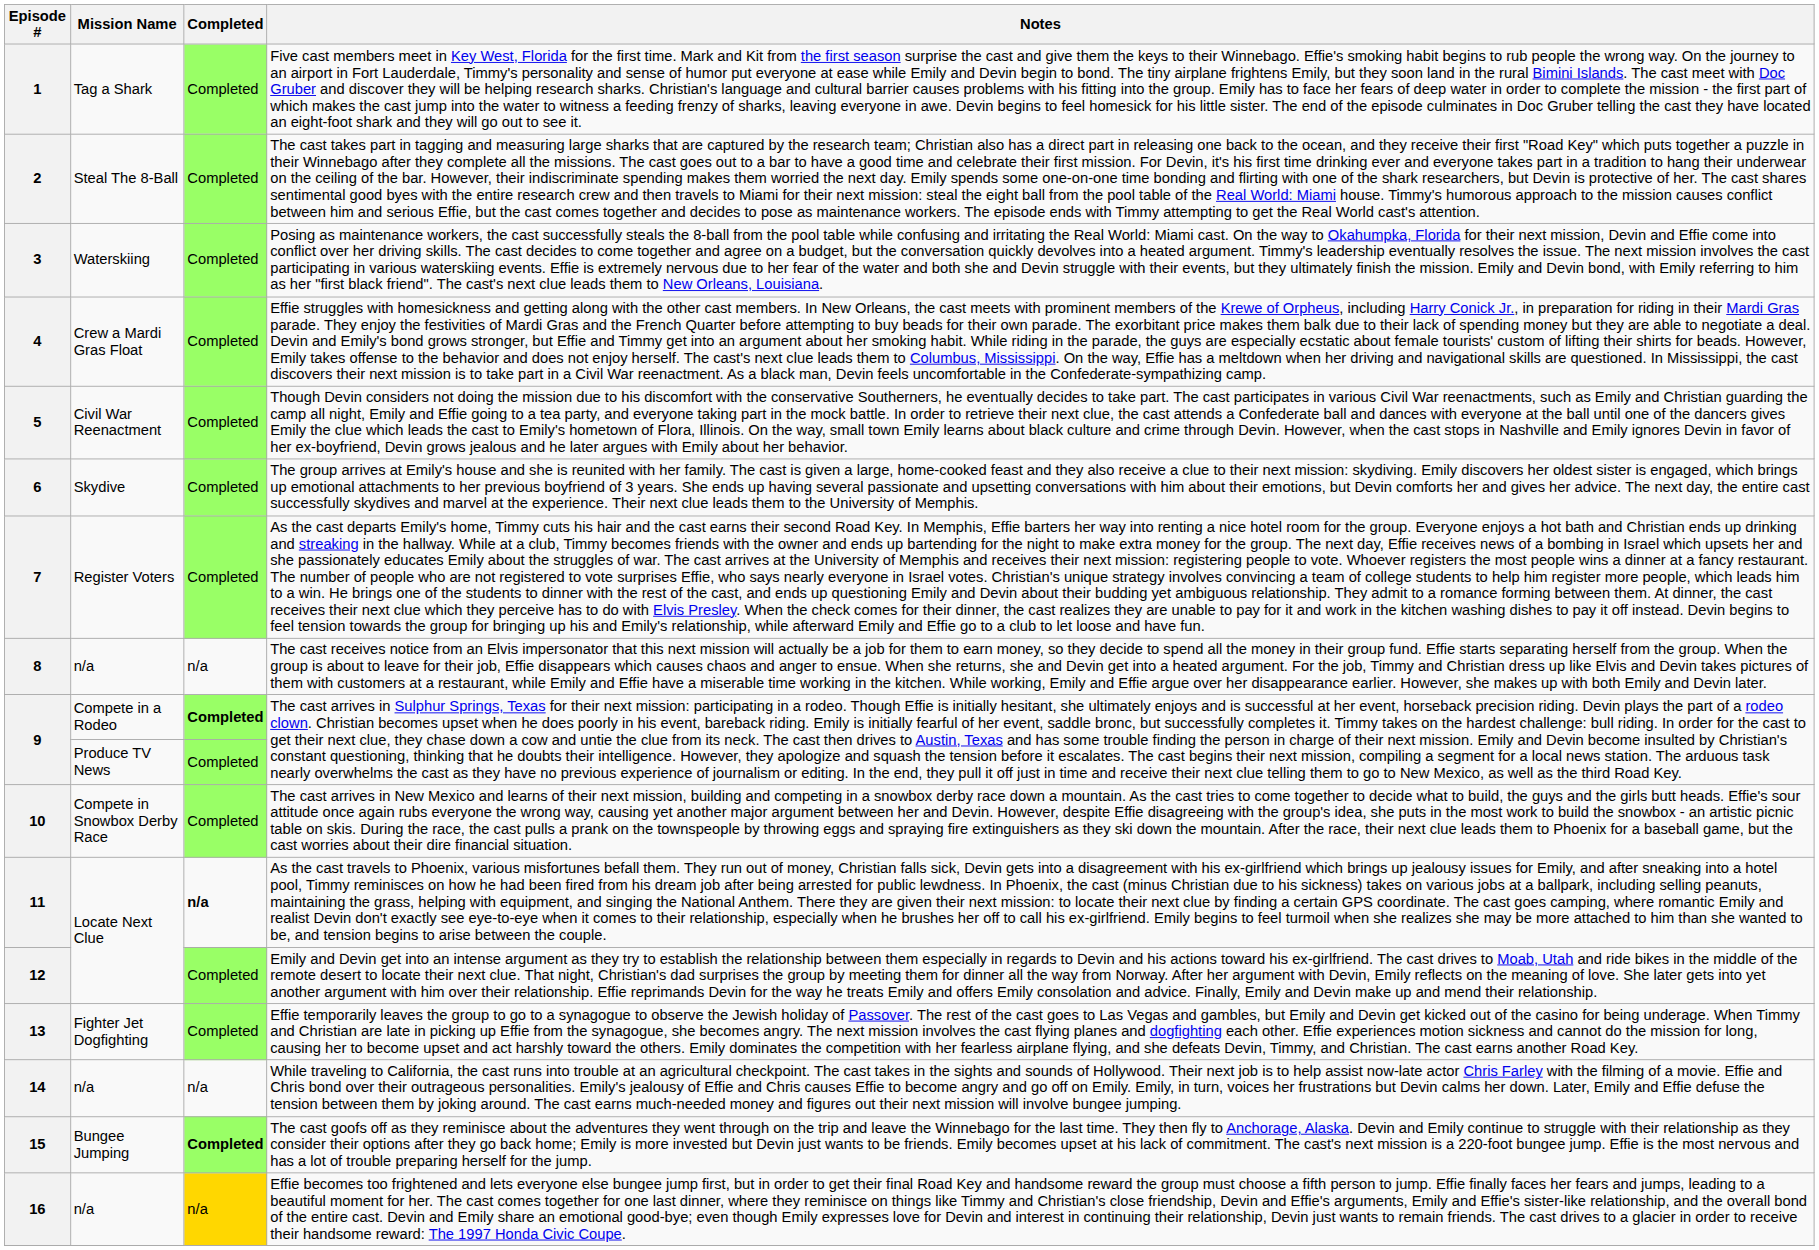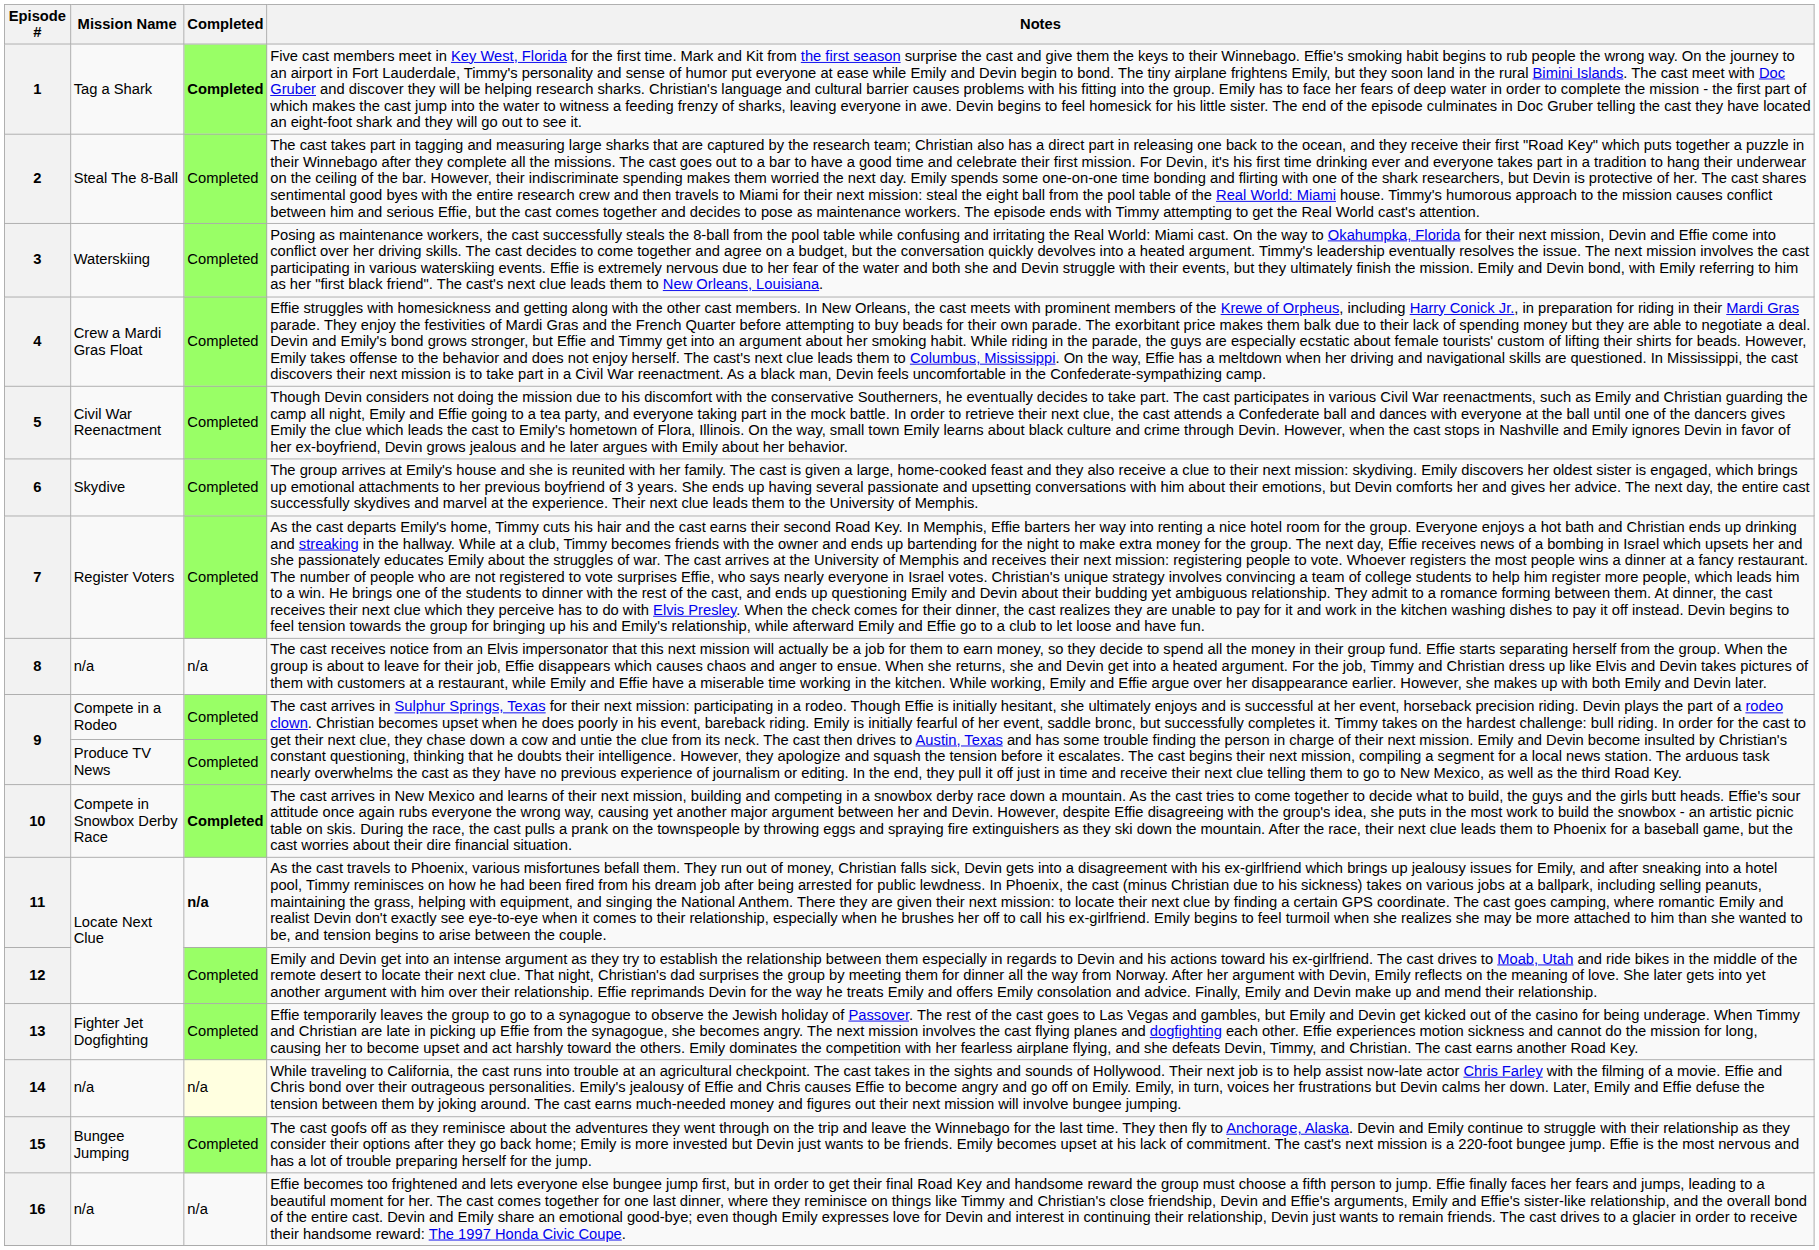(223, 89) normal -> (225, 89) bold
(225, 717) bold -> (223, 717) normal
(223, 820) normal -> (225, 820) bold
(198, 1088) no background -> (198, 1088) lightyellow background
(225, 1144) bold -> (223, 1144) normal
(198, 1209) gold background -> (198, 1209) no background
